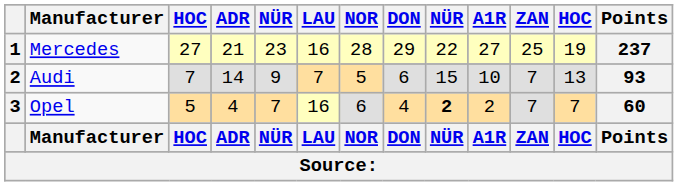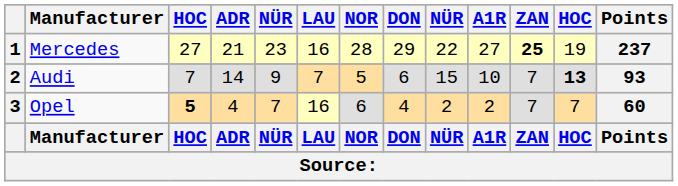(532, 49) normal -> (532, 49) bold
(575, 78) normal -> (575, 78) bold
(190, 108) normal -> (190, 108) bold
(447, 108) bold -> (447, 108) normal
